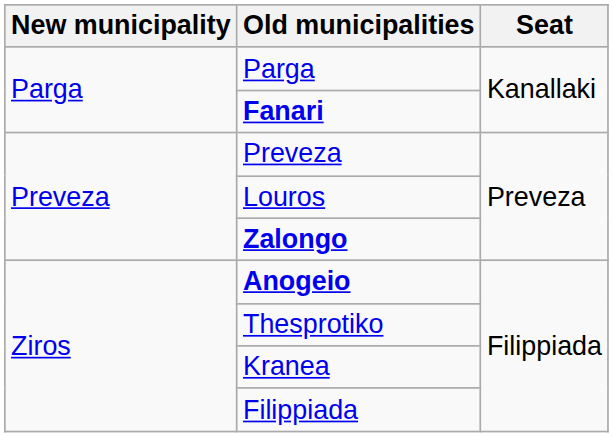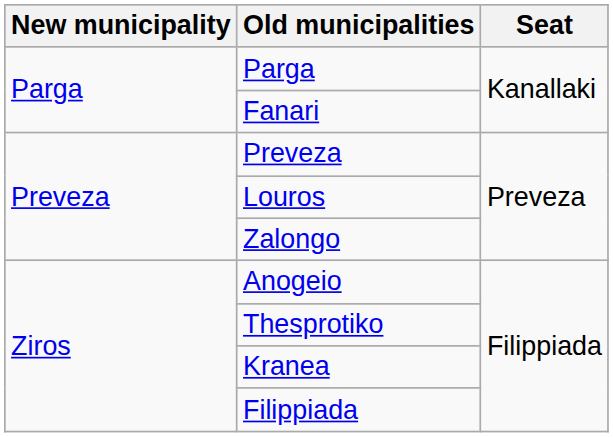(283, 111) bold -> (281, 111) normal
(295, 238) bold -> (292, 238) normal
(297, 281) bold -> (292, 281) normal
